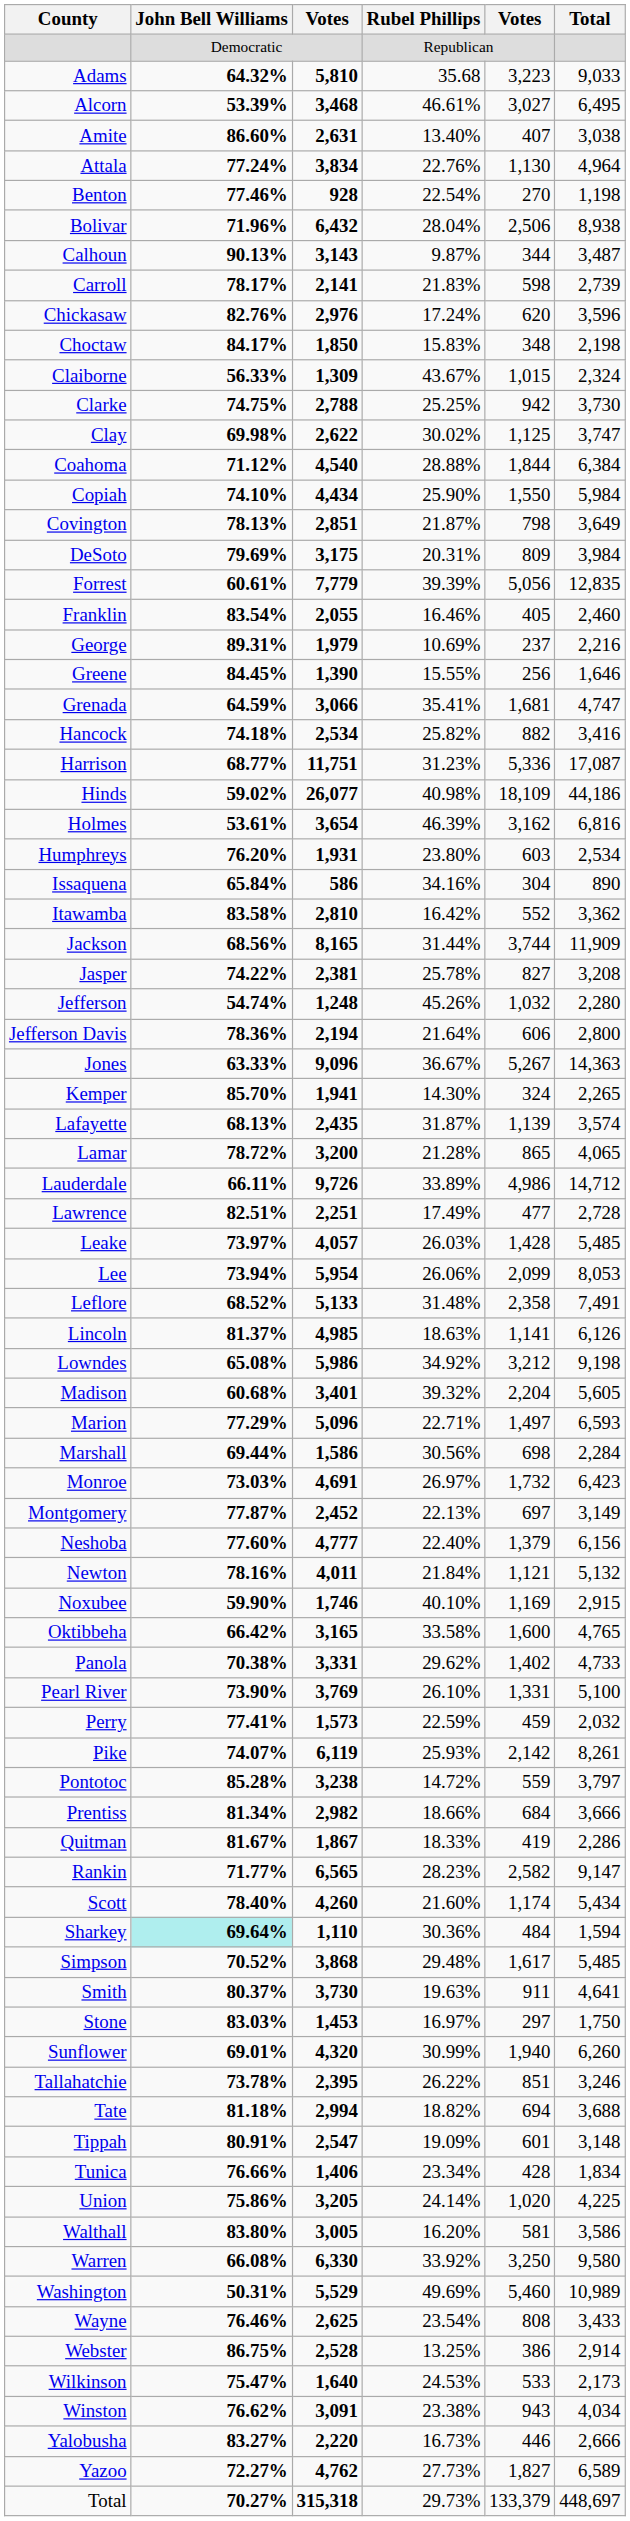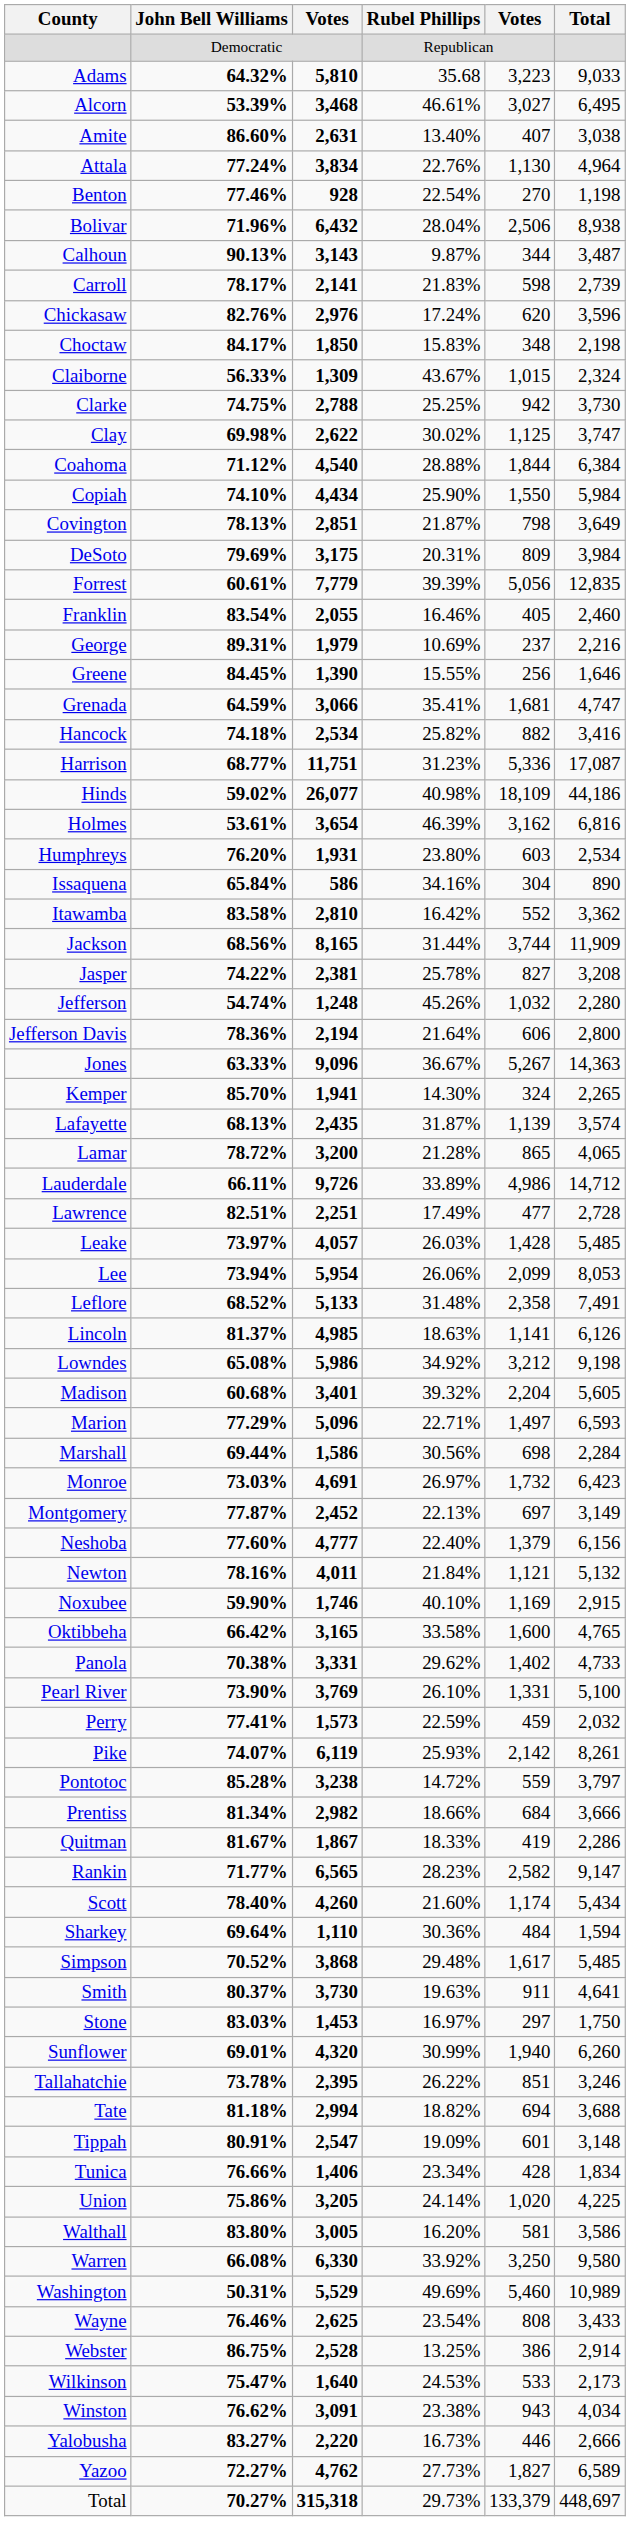(257, 1932) paleturquoise background -> (257, 1932) no background
